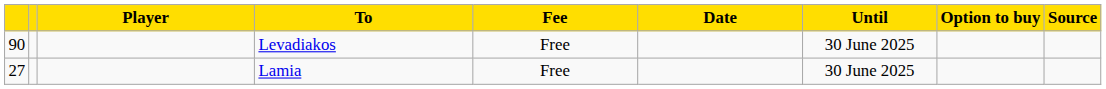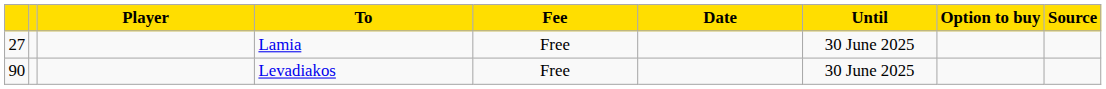rows swapped: (280, 71) <-> (297, 44)
